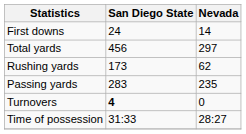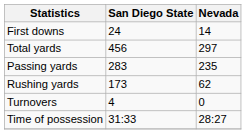rows swapped: (43, 66) <-> (42, 84)
(111, 102) bold -> (111, 102) normal
